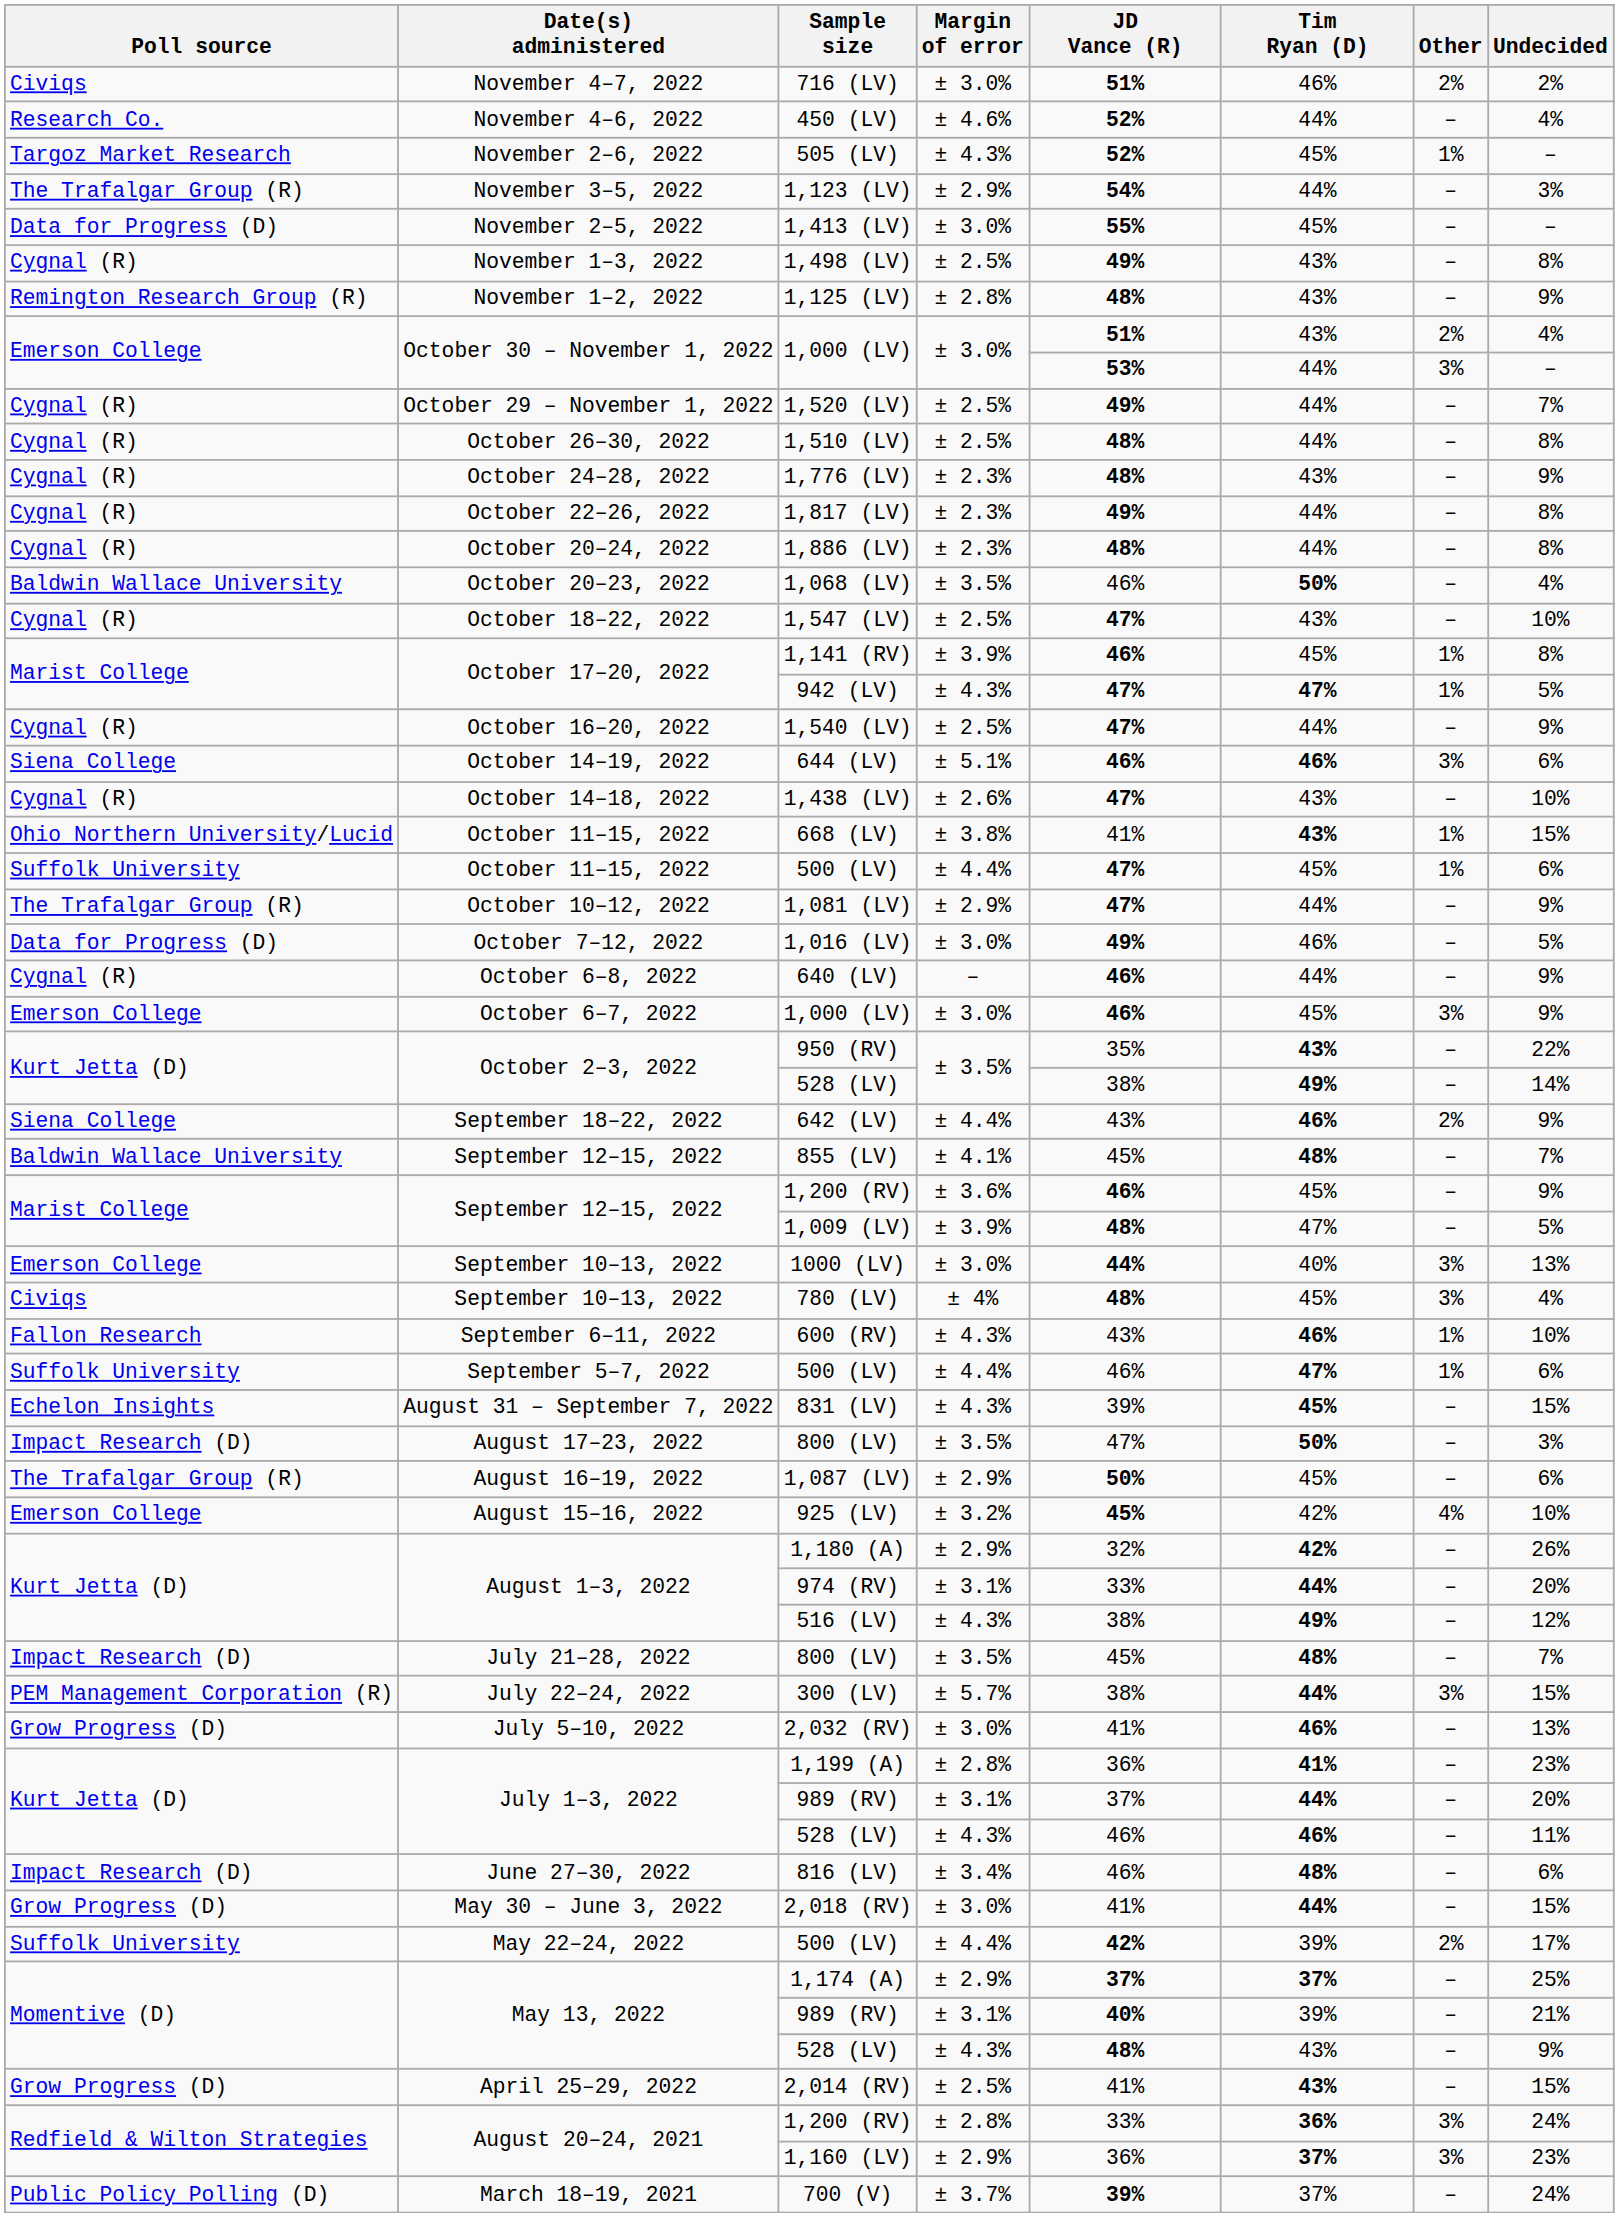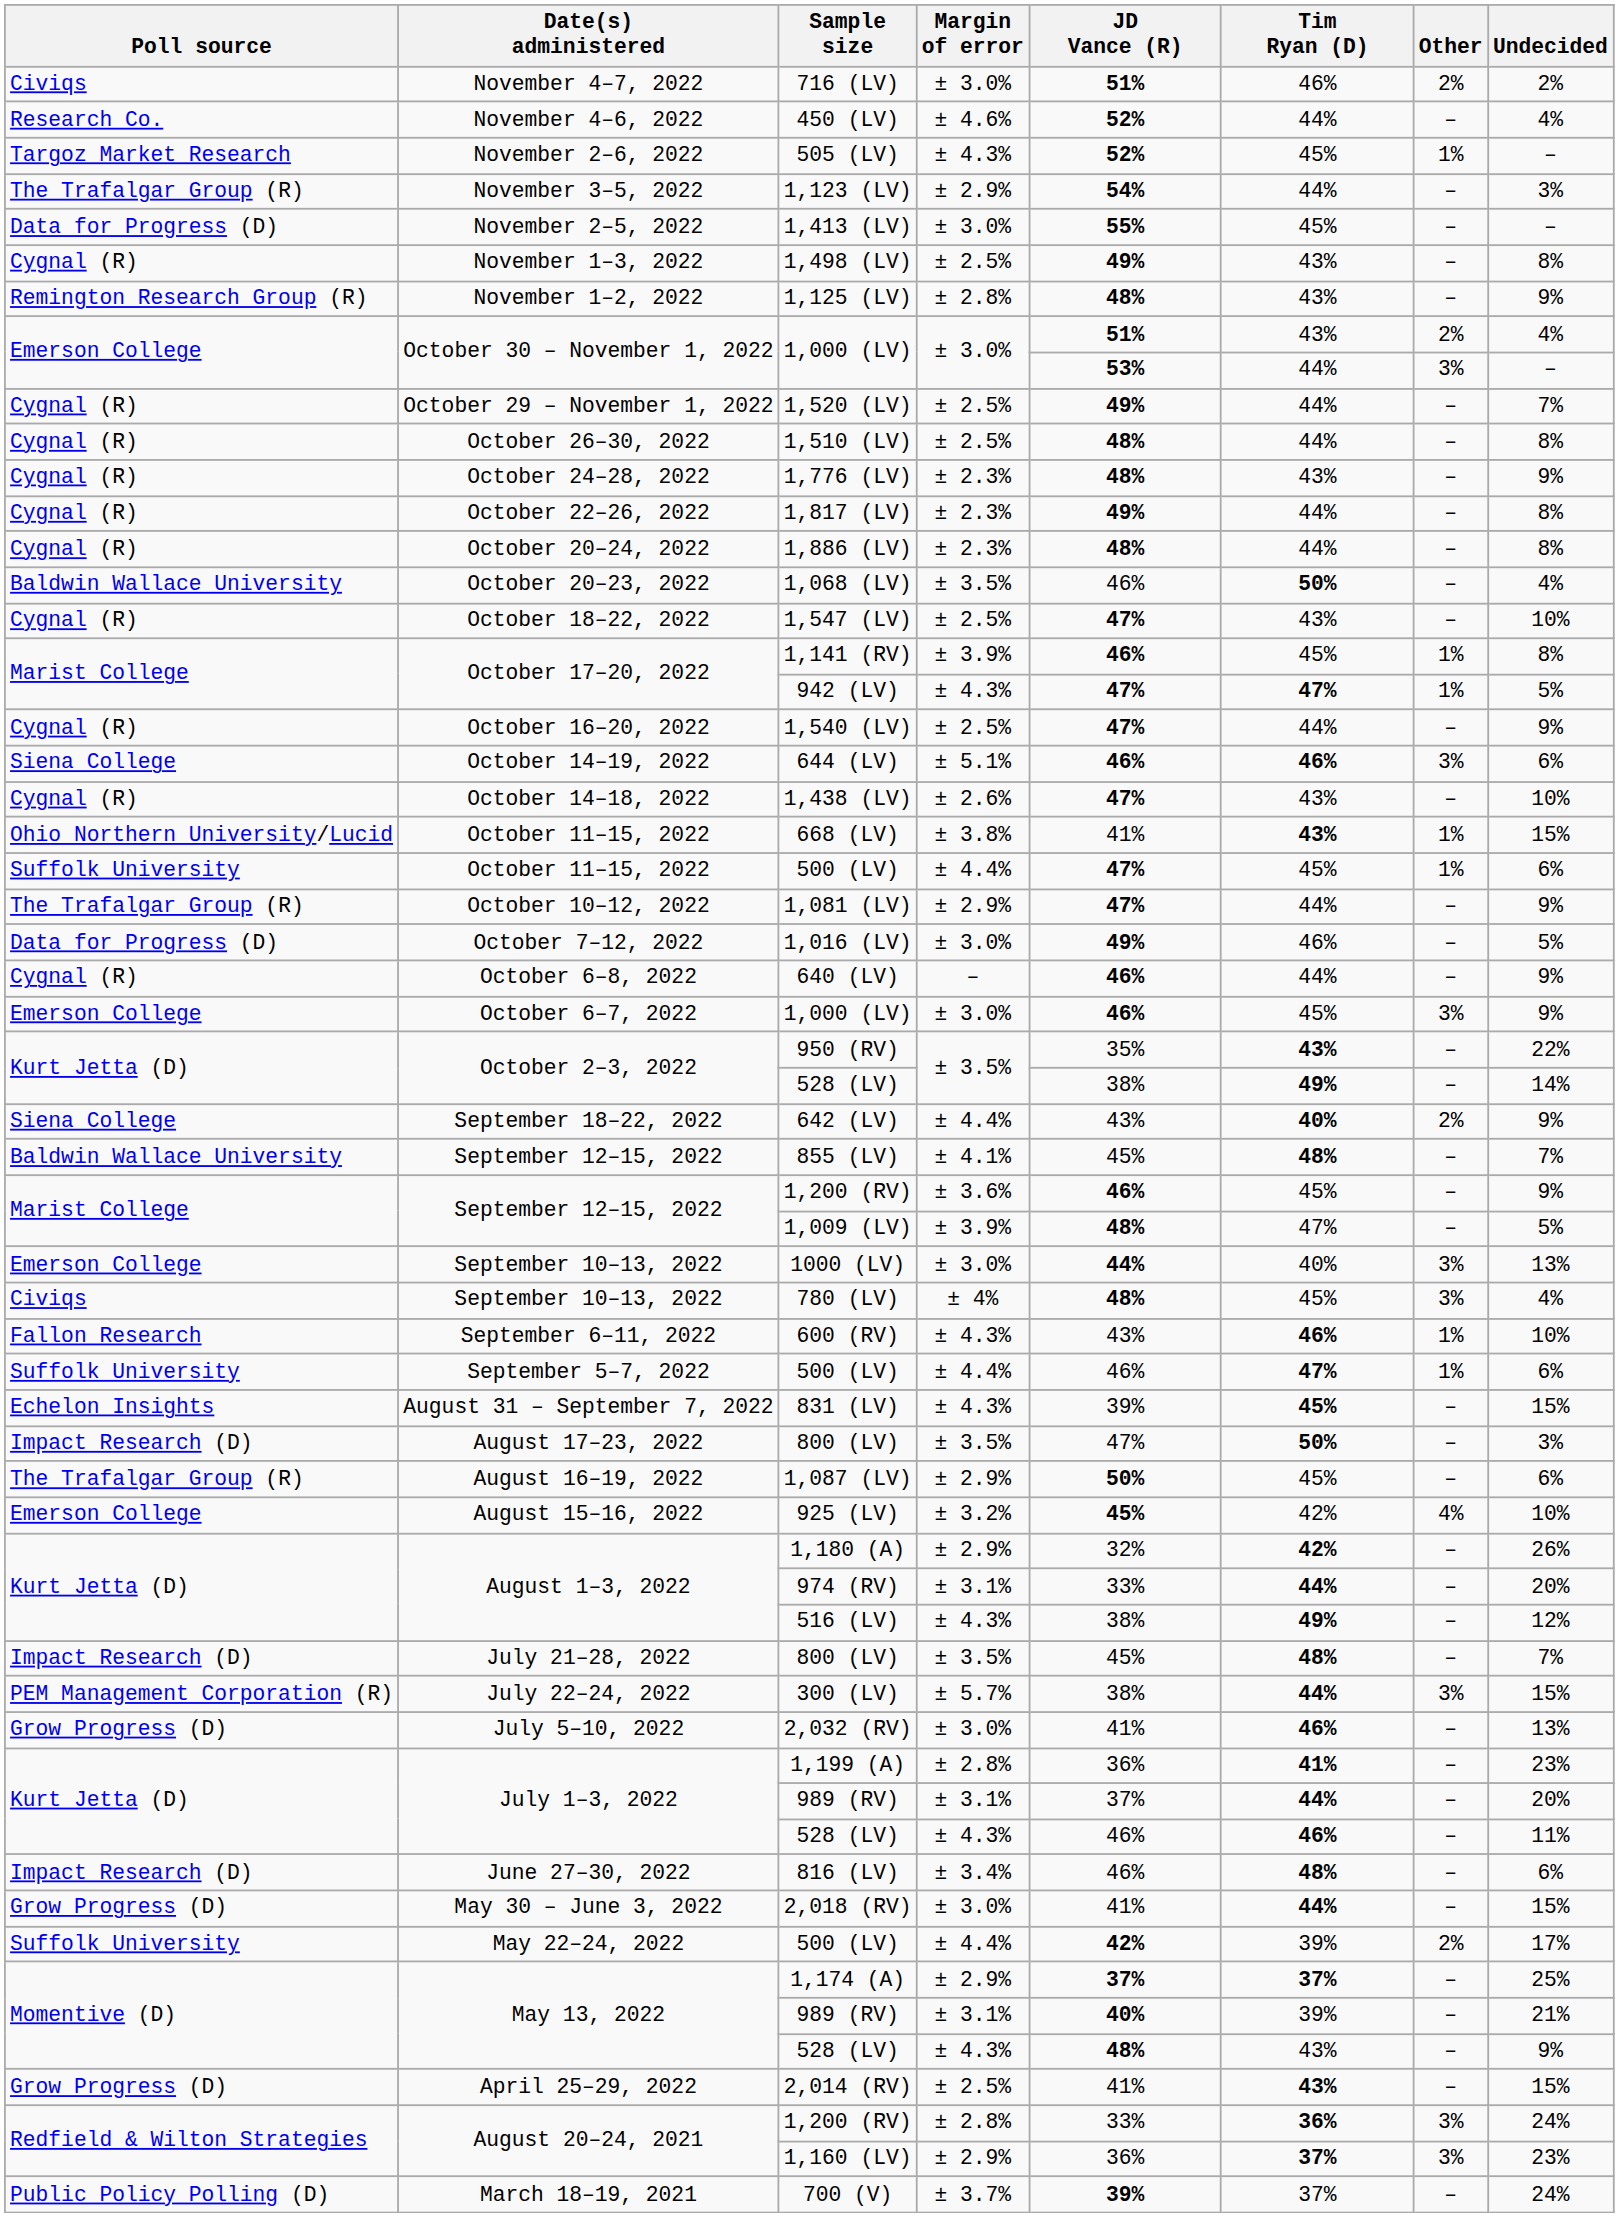(1317, 1121) 46% -> (1317, 1121) 40%
